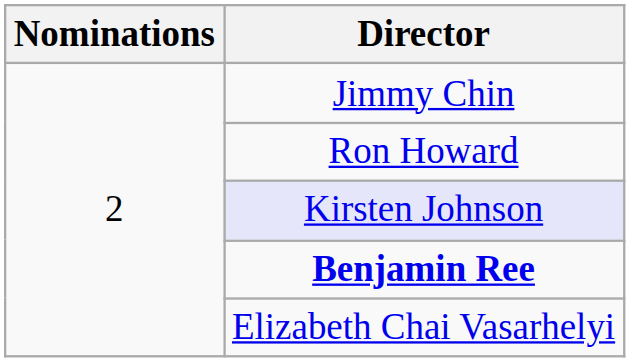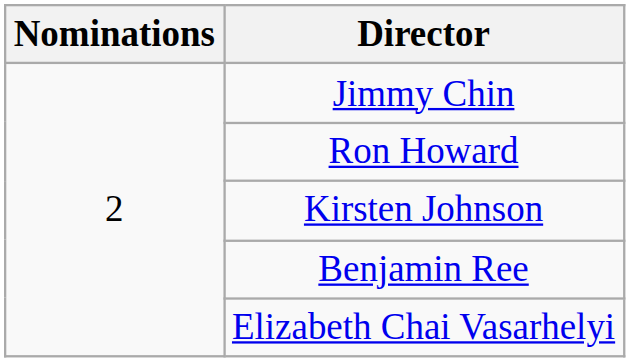(424, 209) lavender background -> (424, 209) no background
(424, 268) bold -> (424, 268) normal
